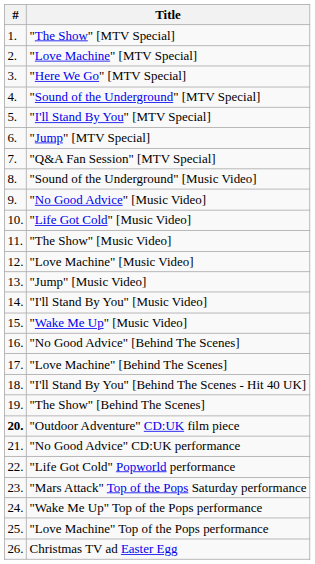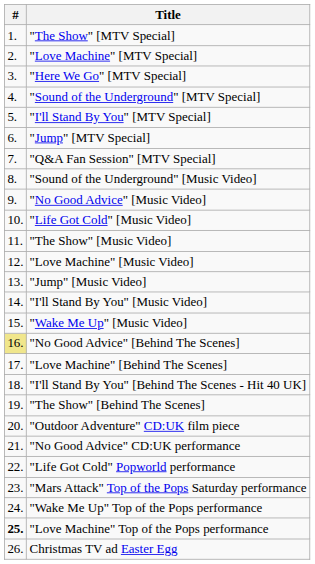(15, 343) no background -> (15, 343) khaki background
(15, 425) bold -> (15, 425) normal
(15, 528) normal -> (15, 528) bold
